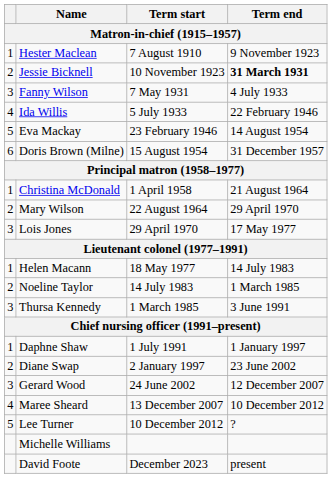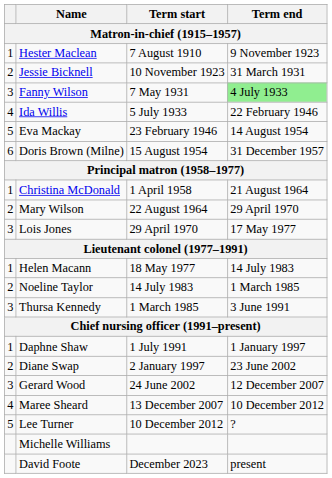(269, 72) bold -> (268, 72) normal
(259, 92) no background -> (259, 92) lightgreen background
